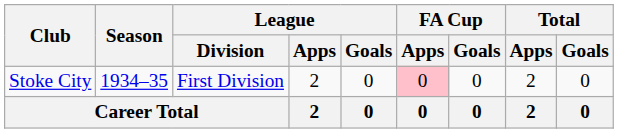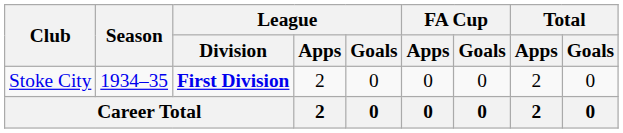(230, 81) normal -> (233, 81) bold
(423, 81) pink background -> (428, 81) no background
